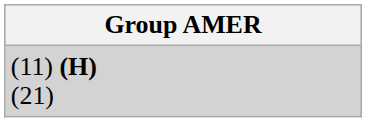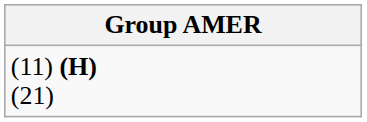(54, 80) lightgrey background -> (54, 80) no background
